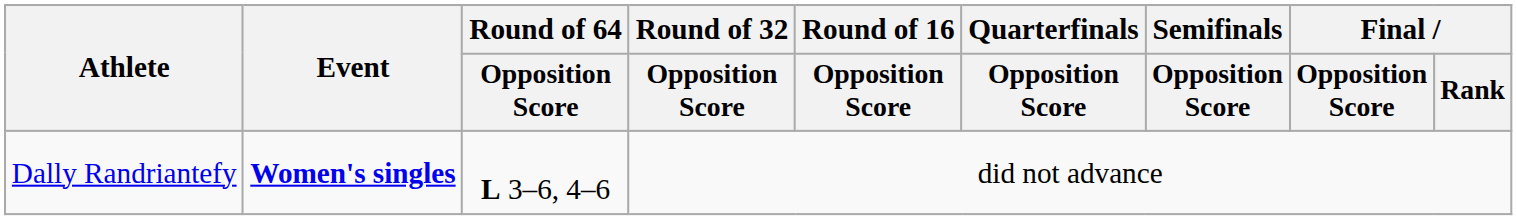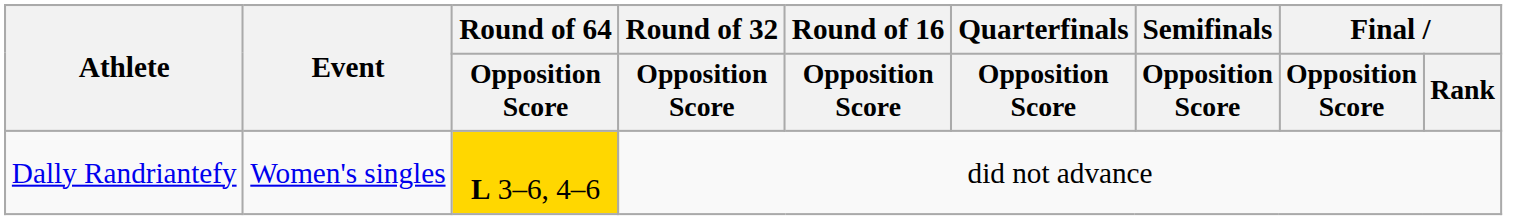(353, 172) bold -> (348, 172) normal
(546, 189) no background -> (536, 189) gold background
